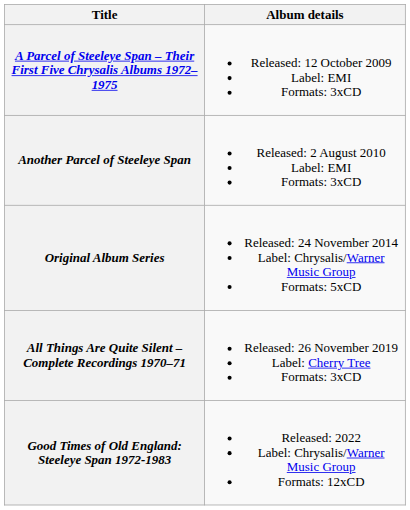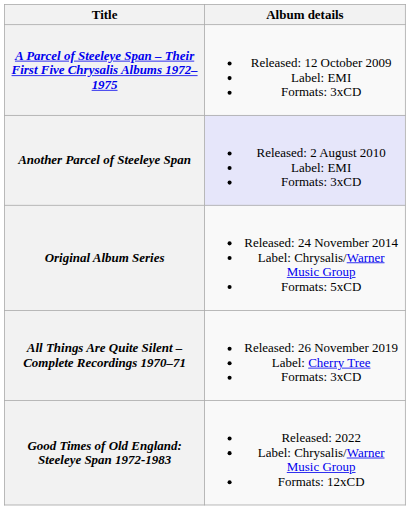(305, 168) no background -> (305, 168) lavender background
